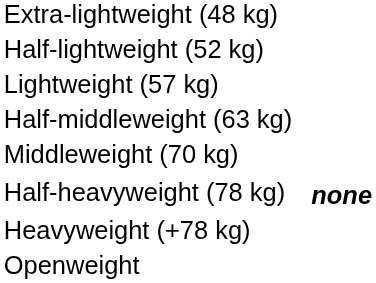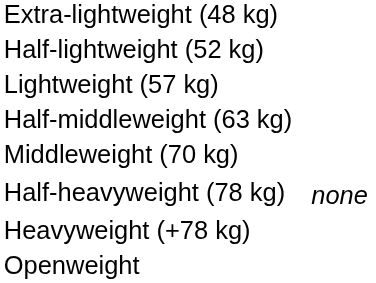(342, 196) bold -> (340, 196) normal
